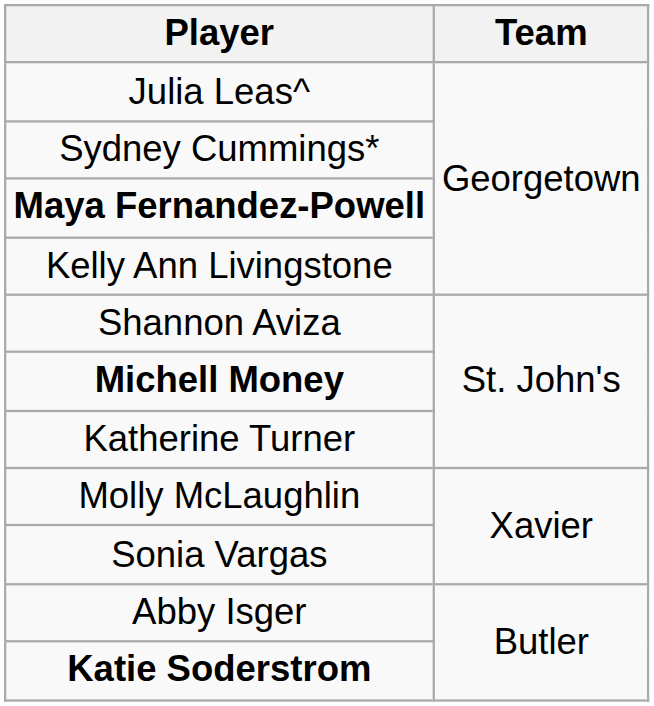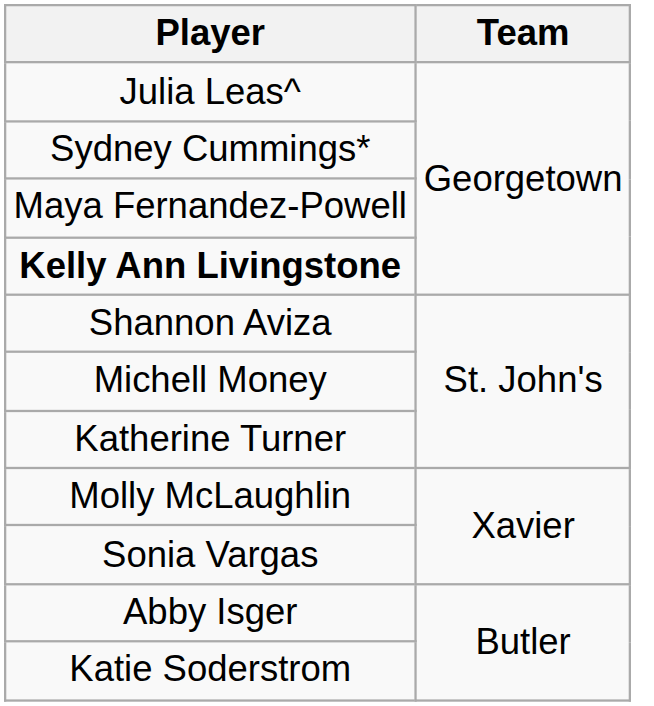(219, 206) bold -> (210, 206) normal
(219, 264) normal -> (210, 264) bold
(219, 380) bold -> (210, 380) normal
(219, 669) bold -> (210, 669) normal
